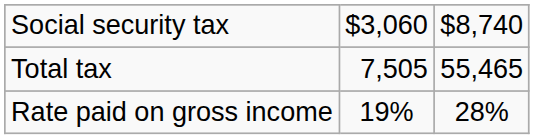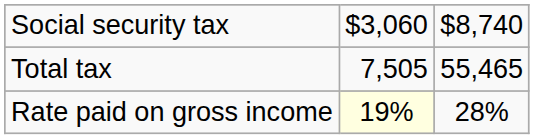(387, 111) no background -> (387, 111) lightyellow background
